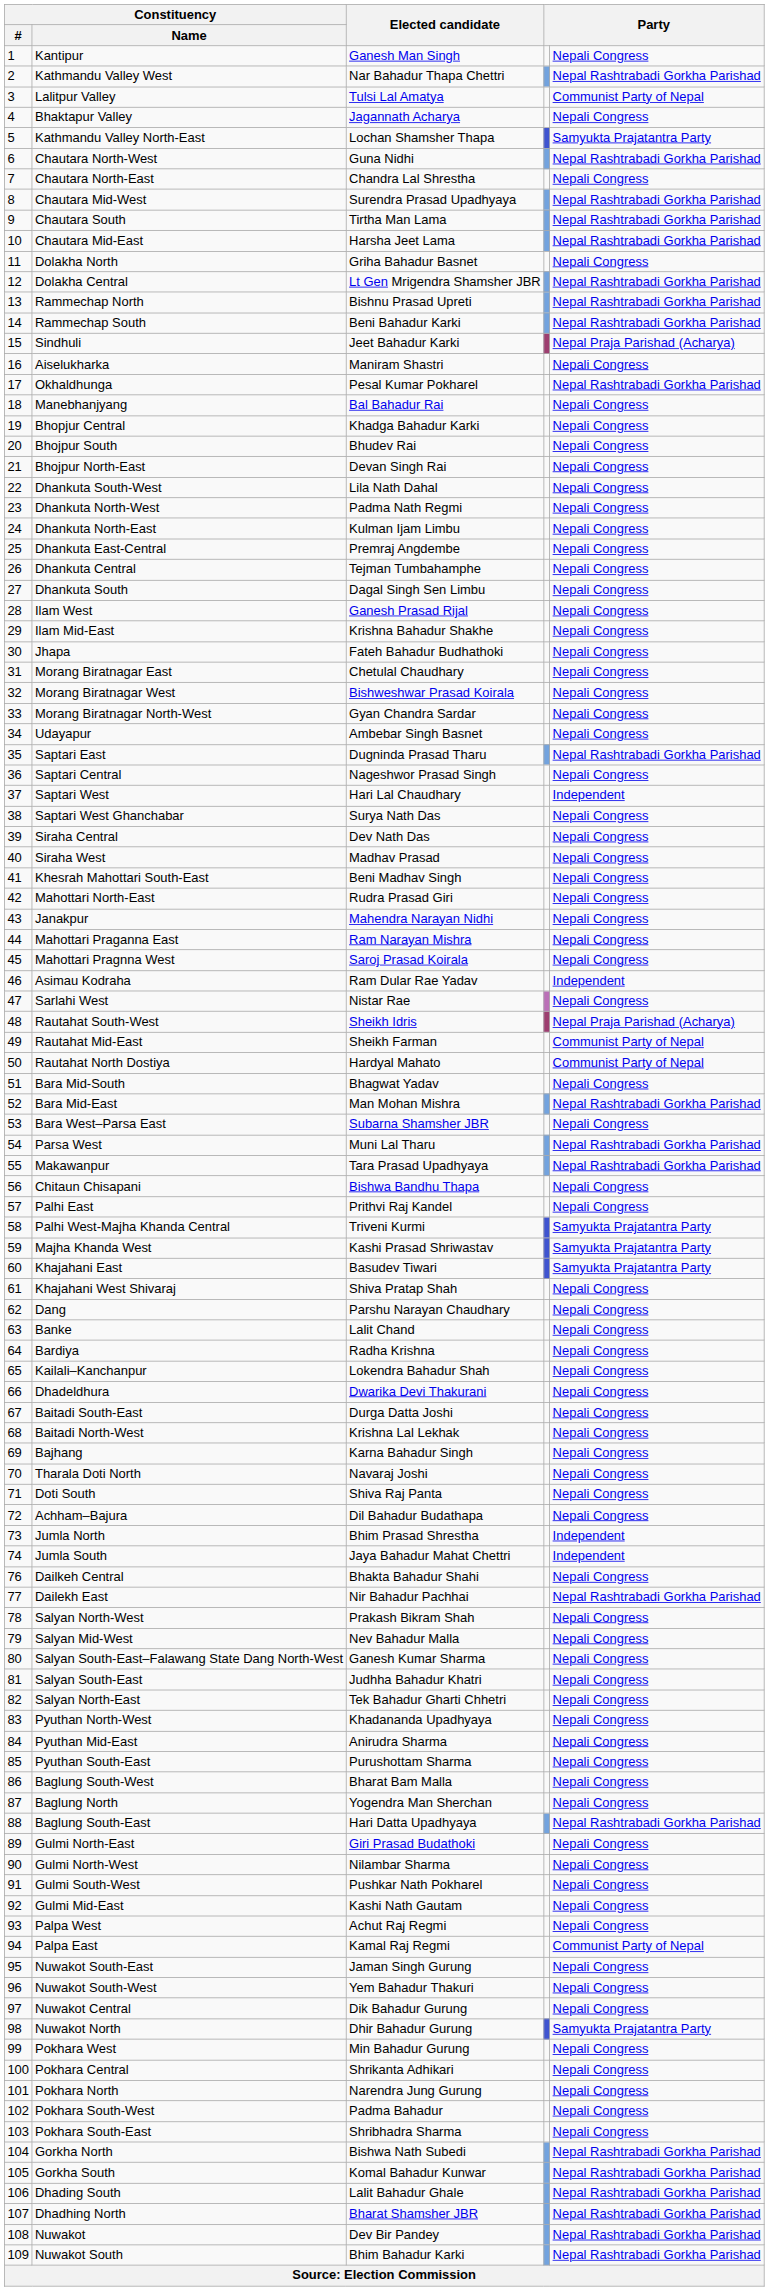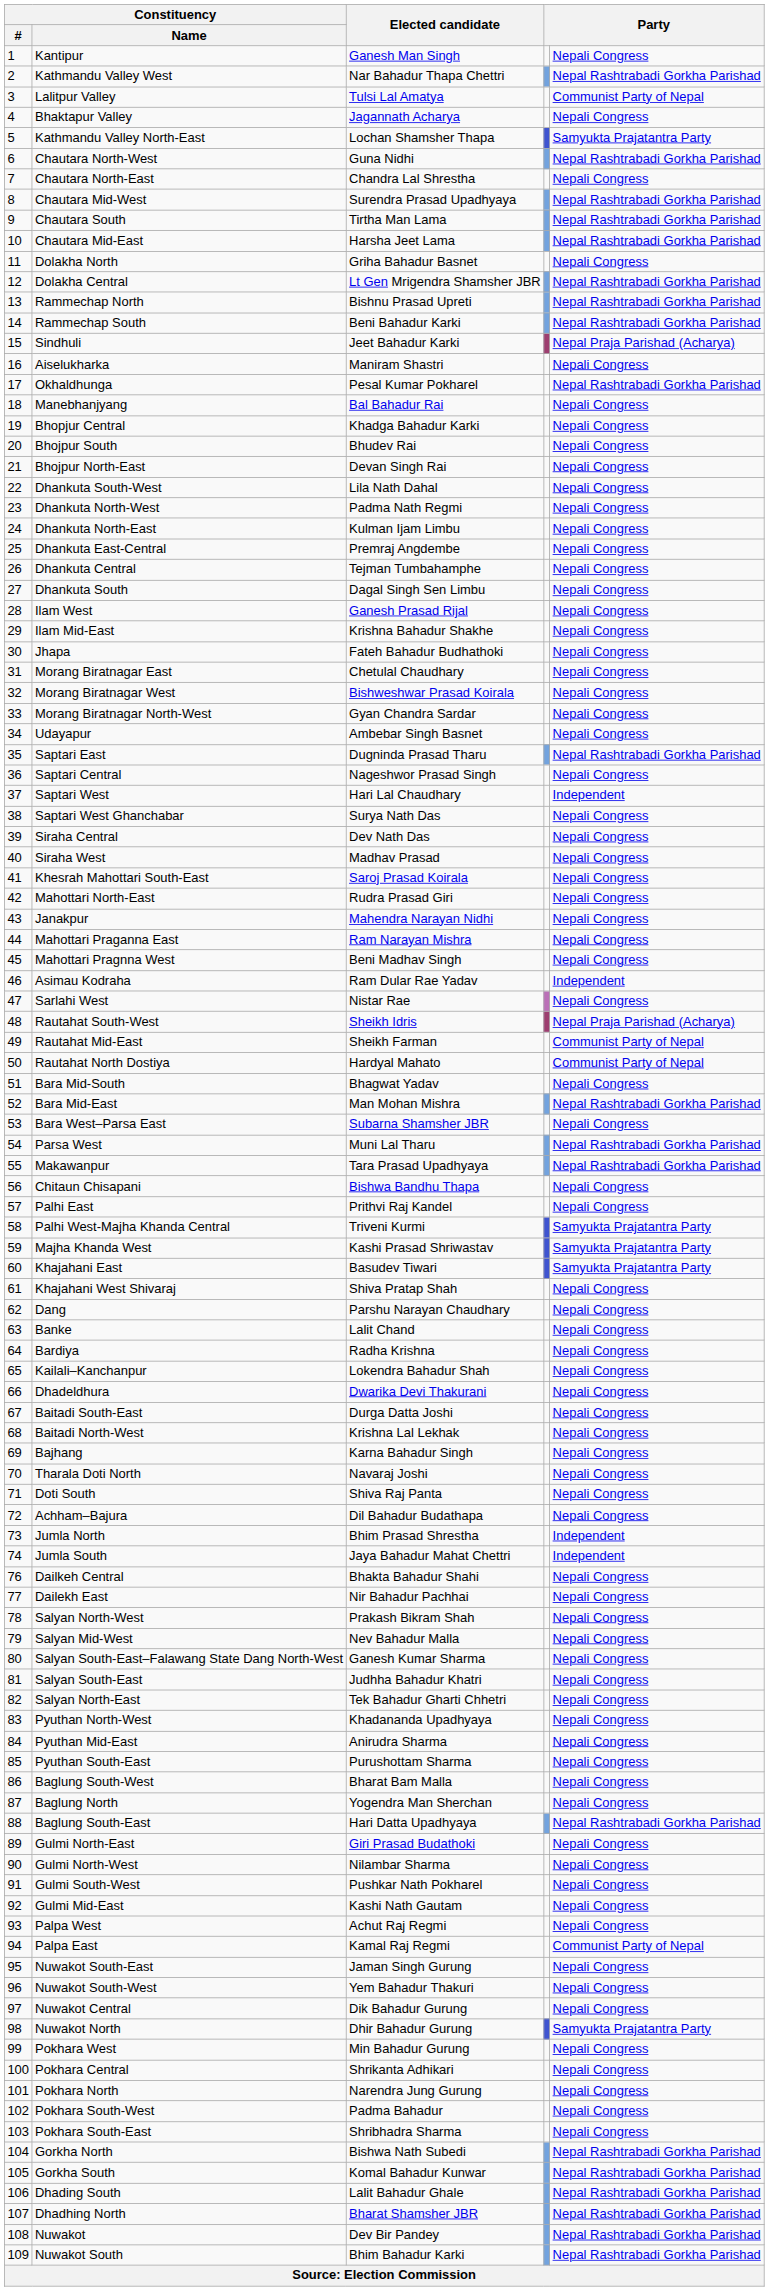(405, 878) Beni Madhav Singh -> (408, 878) Saroj Prasad Koirala
(408, 960) Saroj Prasad Koirala -> (405, 960) Beni Madhav Singh
(657, 1597) Nepal Rashtrabadi Gorkha Parishad -> (601, 1597) Nepali Congress
